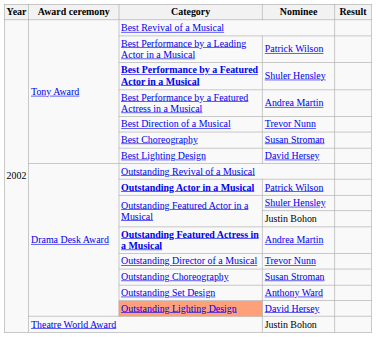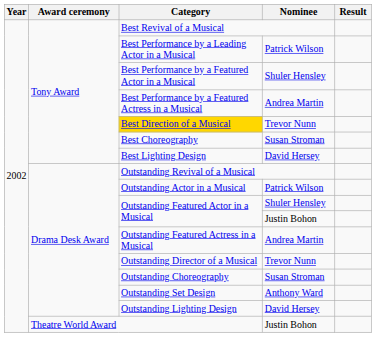(190, 76) bold -> (185, 76) normal
(176, 124) no background -> (176, 124) gold background
(188, 187) bold -> (183, 187) normal
(190, 240) bold -> (188, 240) normal
(179, 308) lightsalmon background -> (179, 308) no background
